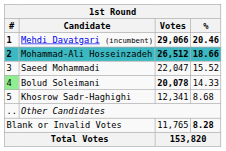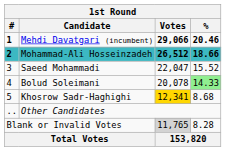(9, 82) lightgreen background -> (9, 82) no background
(173, 82) bold -> (173, 82) normal
(206, 82) no background -> (206, 82) lightgreen background
(173, 97) no background -> (173, 97) gold background
(173, 125) no background -> (173, 125) lightgrey background
(203, 125) bold -> (203, 125) normal
